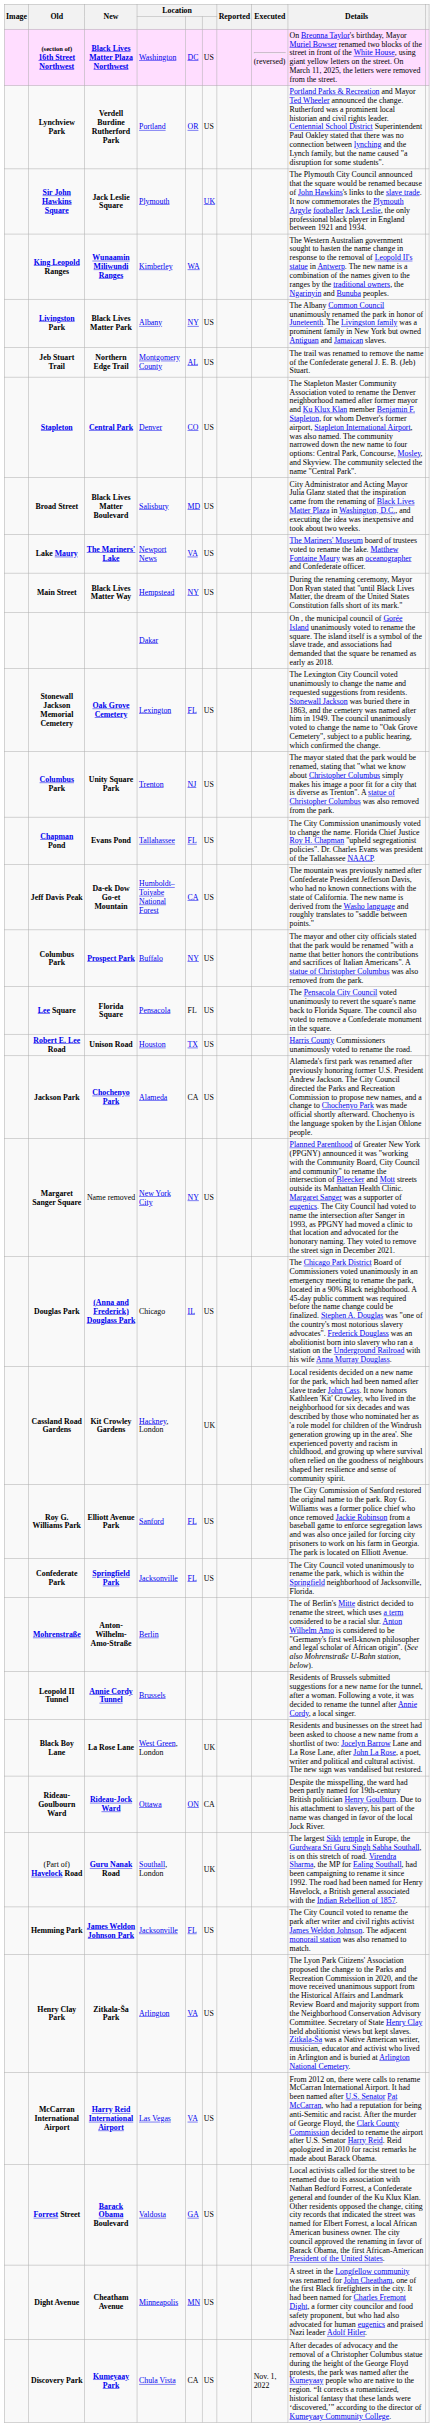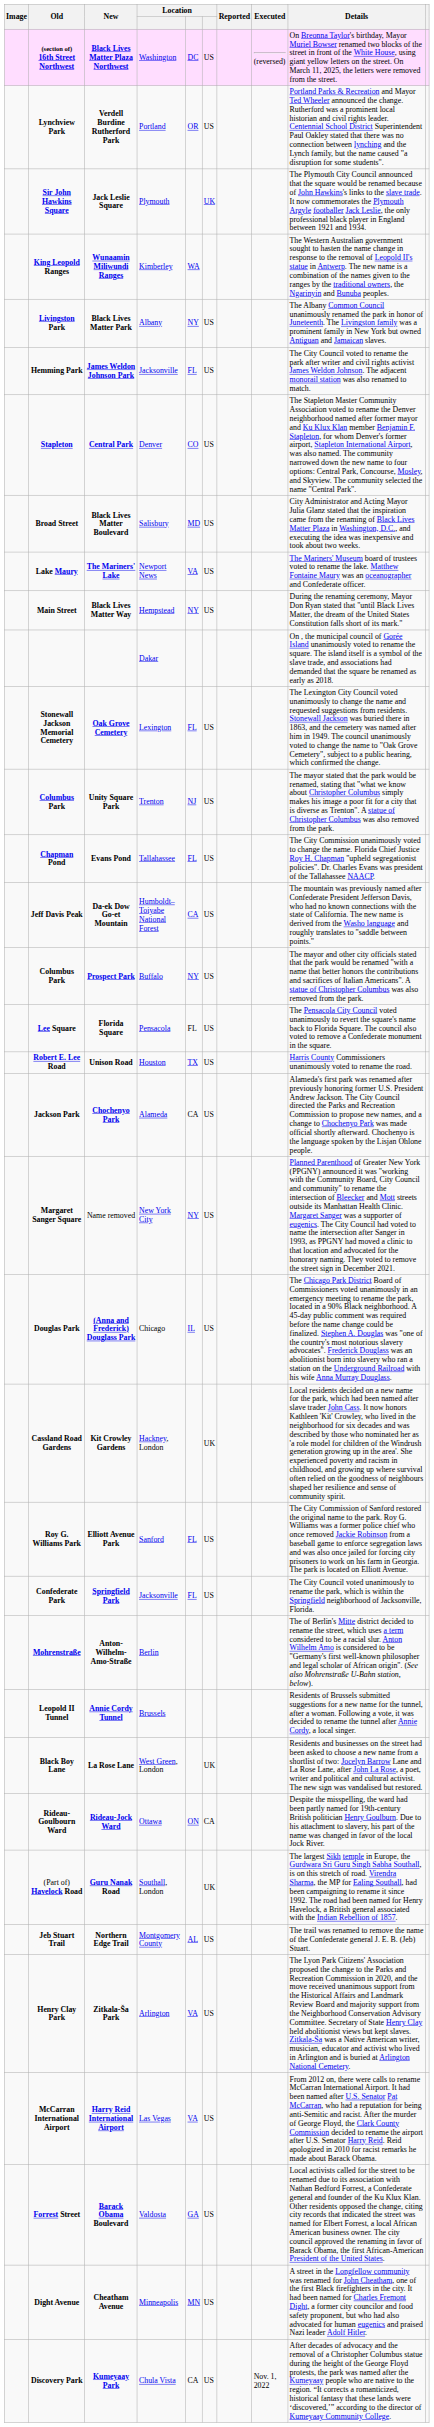rows swapped: (111, 1930) <-> (111, 362)
